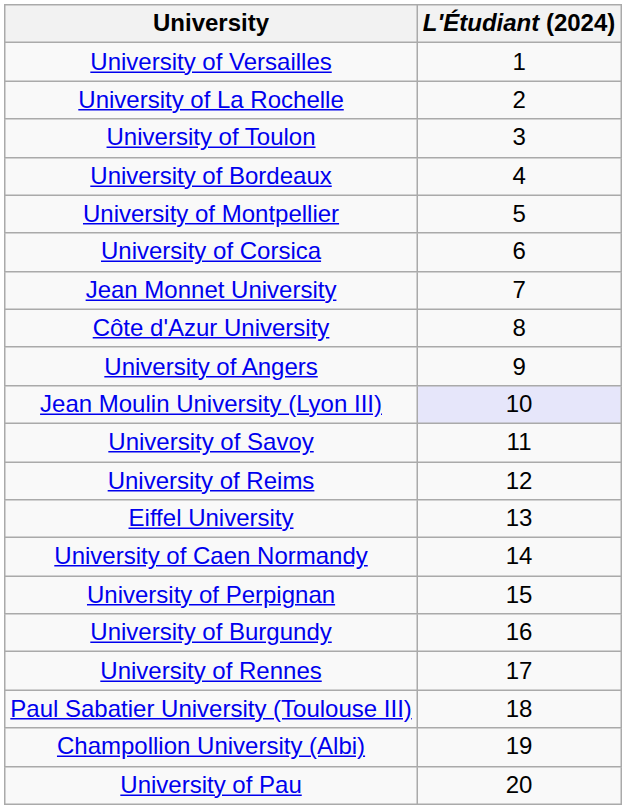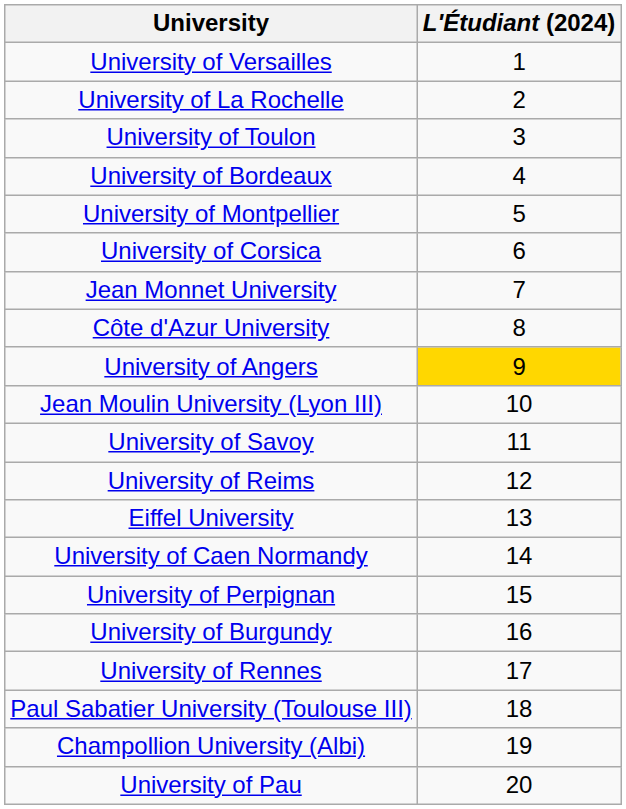(519, 366) no background -> (519, 366) gold background
(519, 404) lavender background -> (519, 404) no background
